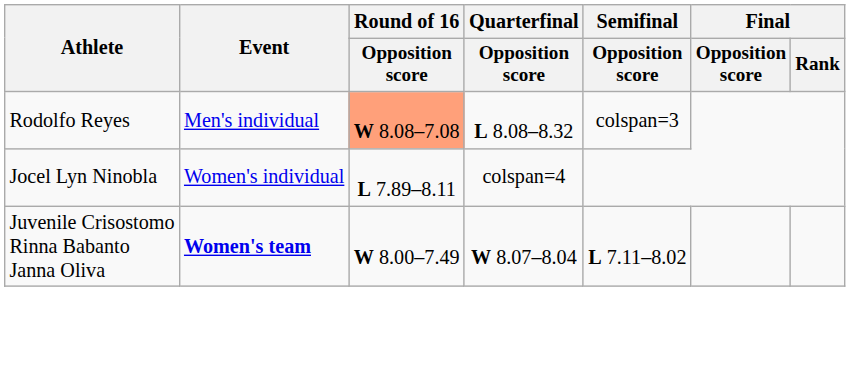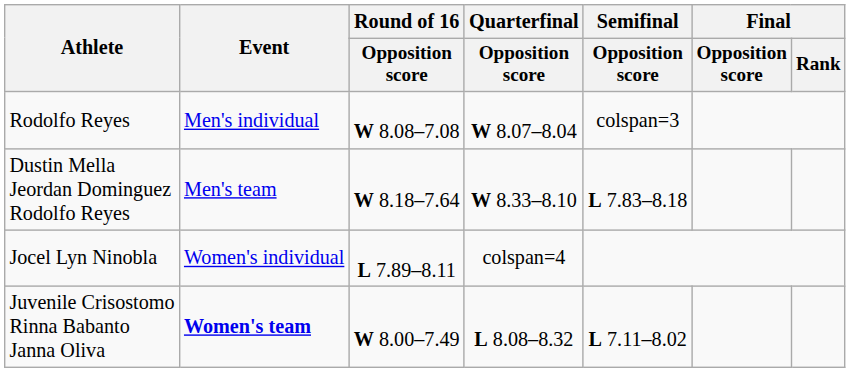(407, 132) lightsalmon background -> (407, 132) no background
(524, 132) L 8.08–8.32 -> (524, 132) W 8.07–8.04
+ row: (90, 189)
(524, 258) W 8.07–8.04 -> (524, 339) L 8.08–8.32
